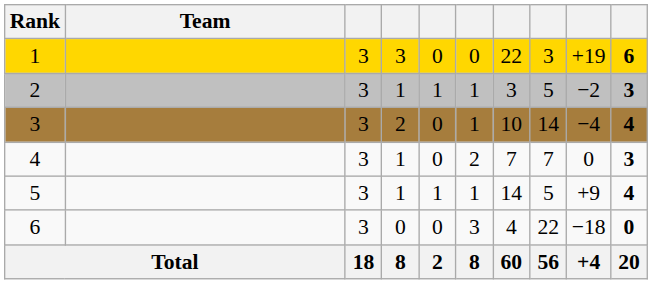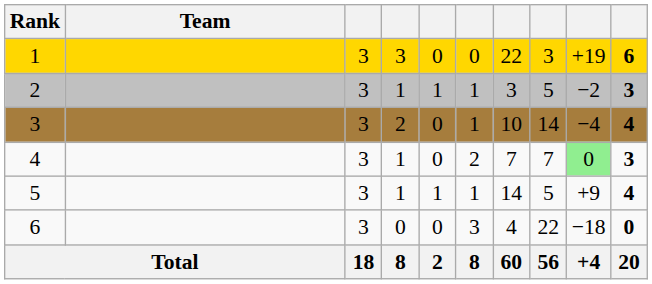(589, 158) no background -> (589, 158) lightgreen background
